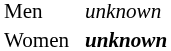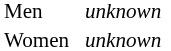(126, 40) bold -> (123, 40) normal
